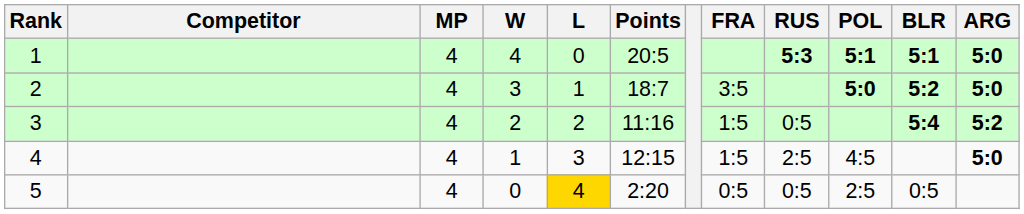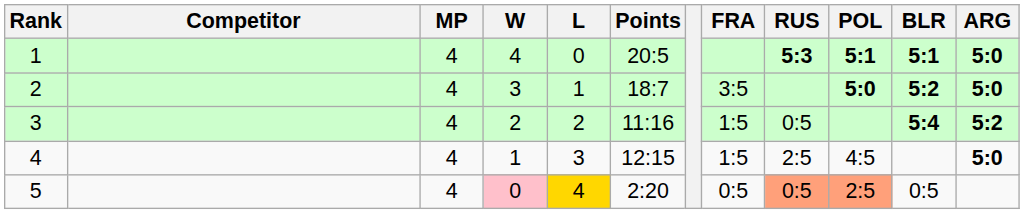(515, 191) no background -> (515, 191) pink background
(797, 191) no background -> (797, 191) lightsalmon background
(860, 191) no background -> (860, 191) lightsalmon background
